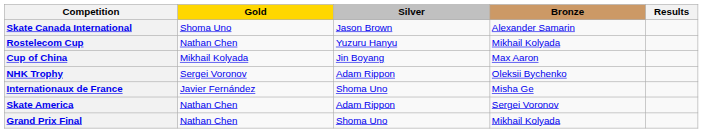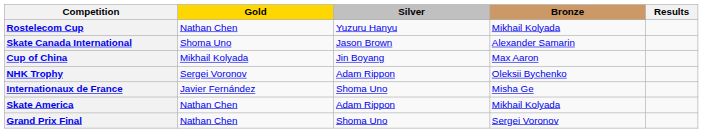rows swapped: (45, 43) <-> (69, 27)
(525, 105) Sergei Voronov -> (526, 105) Mikhail Kolyada
(526, 120) Mikhail Kolyada -> (525, 120) Sergei Voronov
